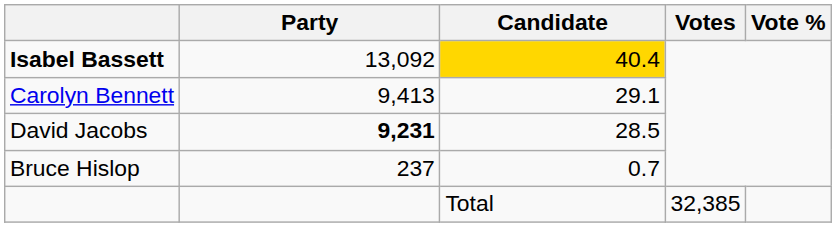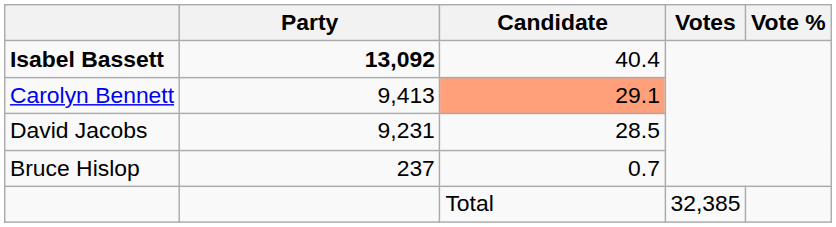(400, 58) normal -> (400, 58) bold
(638, 58) gold background -> (638, 58) no background
(638, 95) no background -> (638, 95) lightsalmon background
(406, 131) bold -> (406, 131) normal
